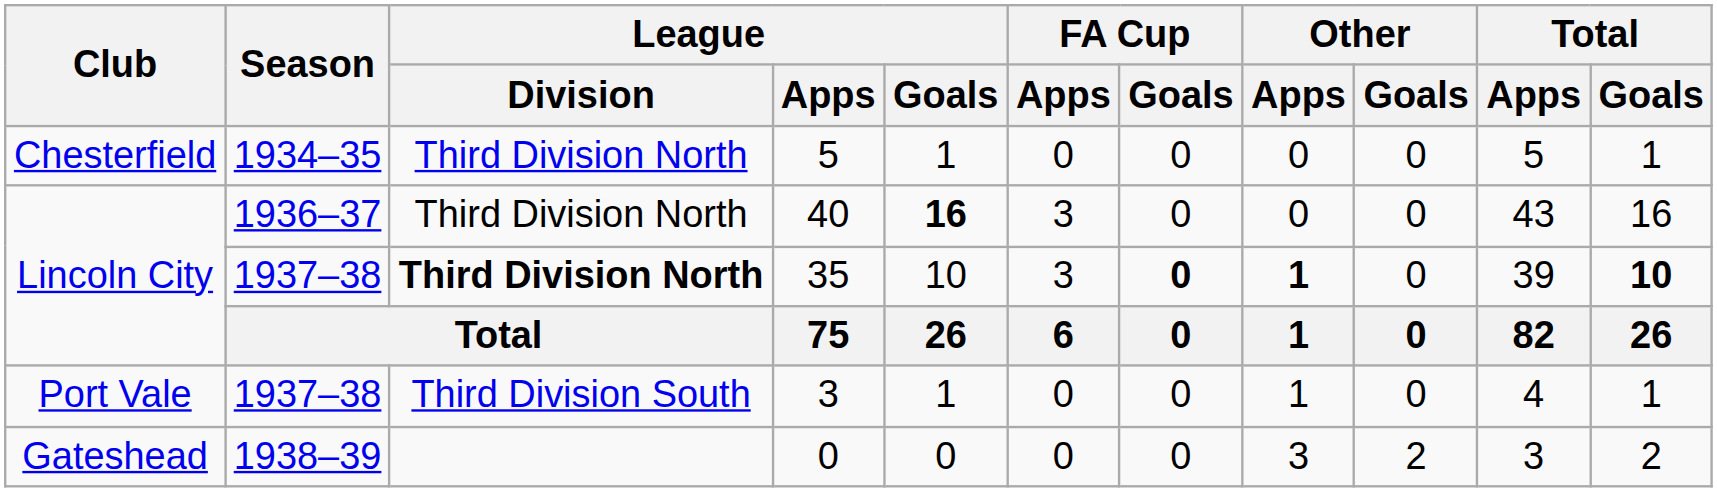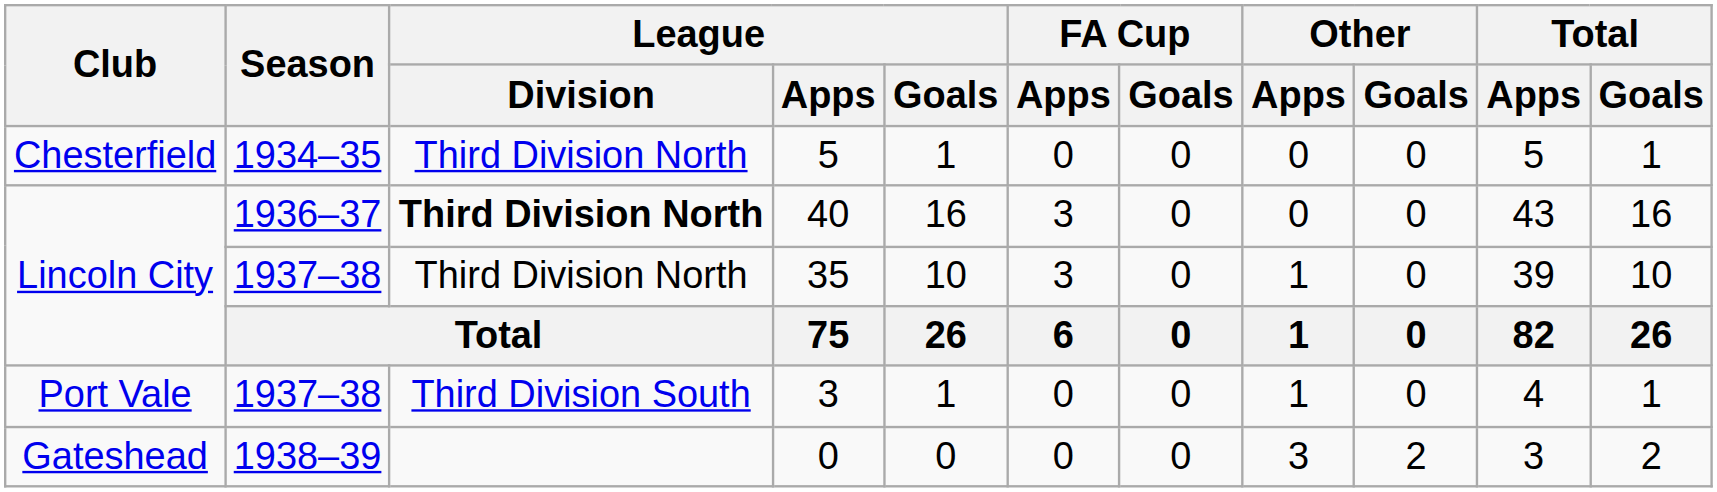(581, 214) normal -> (581, 214) bold
(946, 214) bold -> (946, 214) normal
(581, 275) bold -> (581, 275) normal
(1181, 275) bold -> (1181, 275) normal
(1299, 275) bold -> (1299, 275) normal
(1651, 275) bold -> (1651, 275) normal
